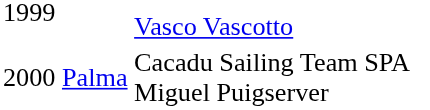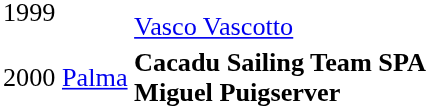(272, 77) normal -> (280, 77) bold
